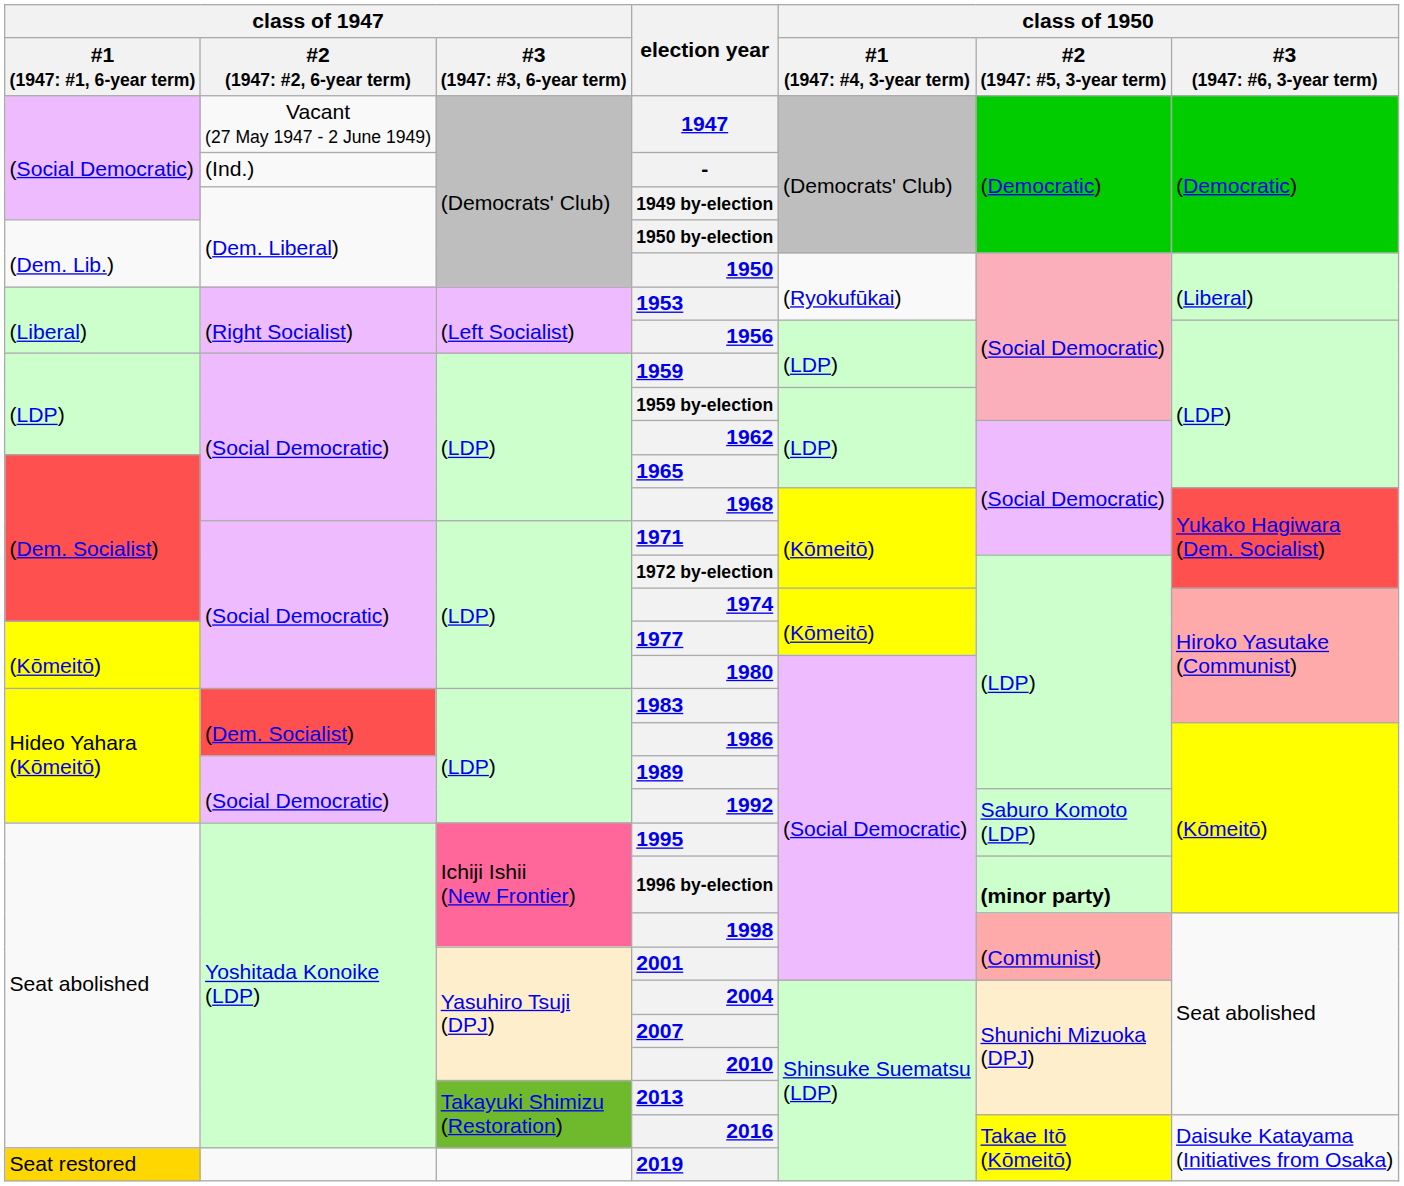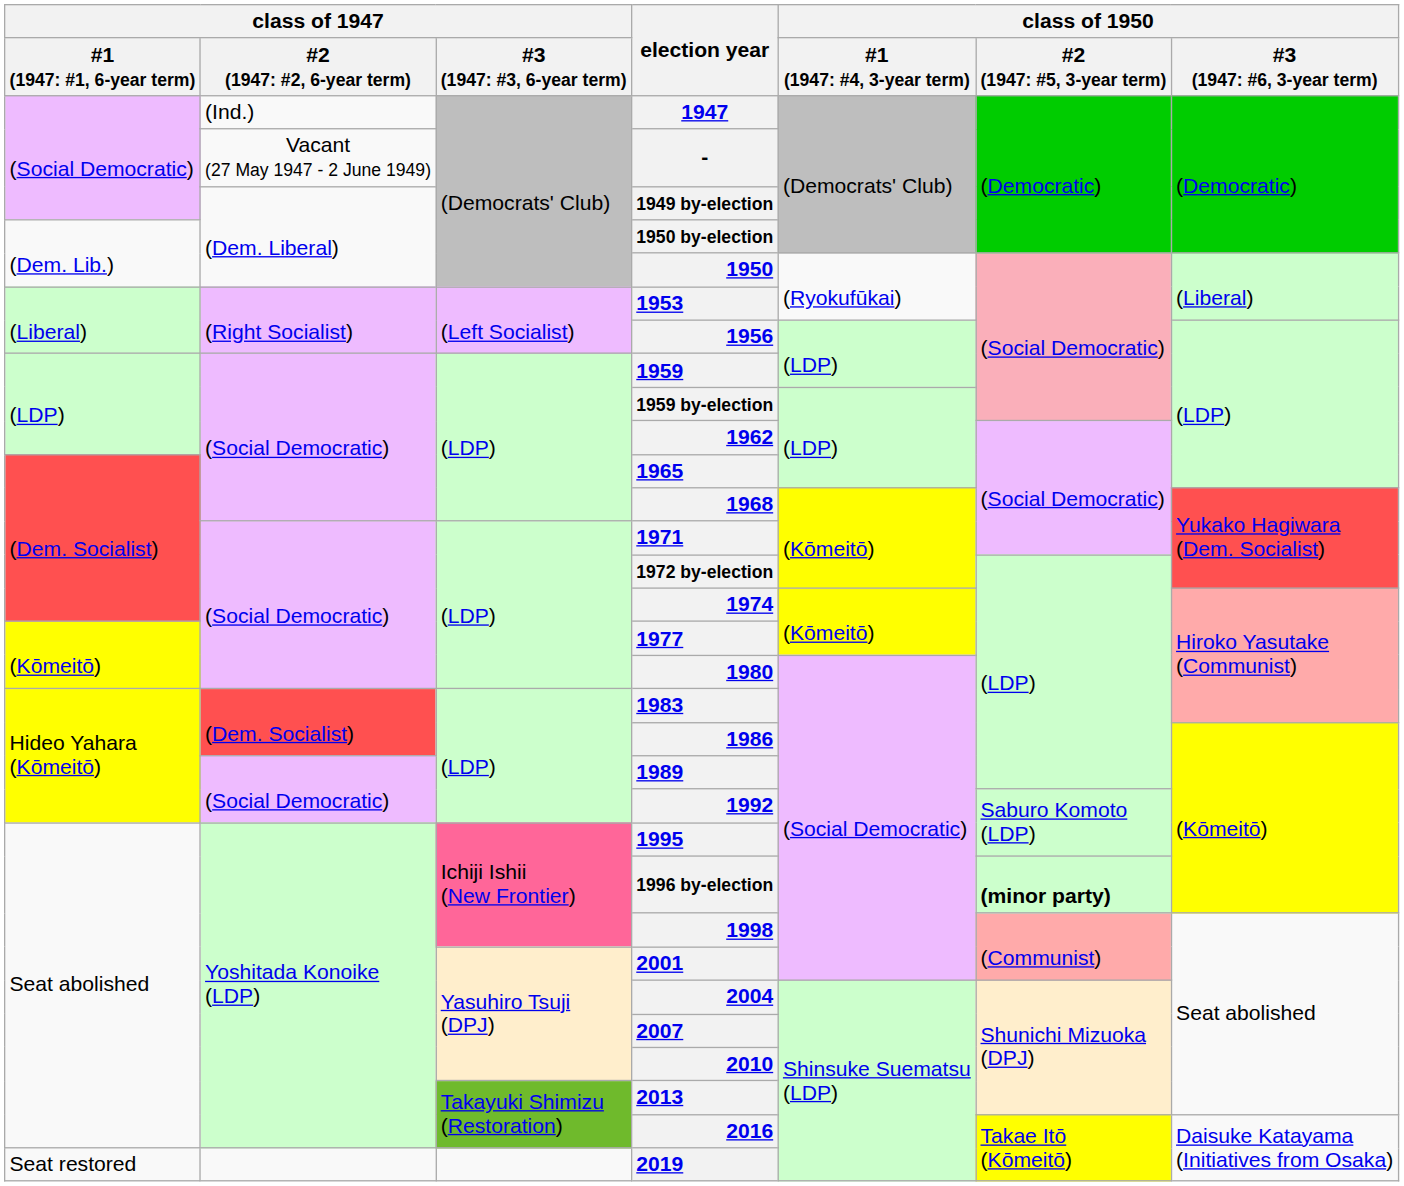(318, 123) Vacant (27 May 1947 - 2 June 1949) -> (230, 111) (Ind.)
(230, 169) (Ind.) -> (318, 157) Vacant (27 May 1947 - 2 June 1949)
(73, 1164) gold background -> (73, 1164) no background
